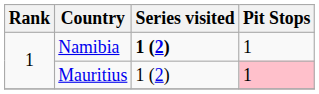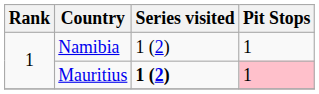(153, 46) bold -> (153, 46) normal
(153, 74) normal -> (153, 74) bold
